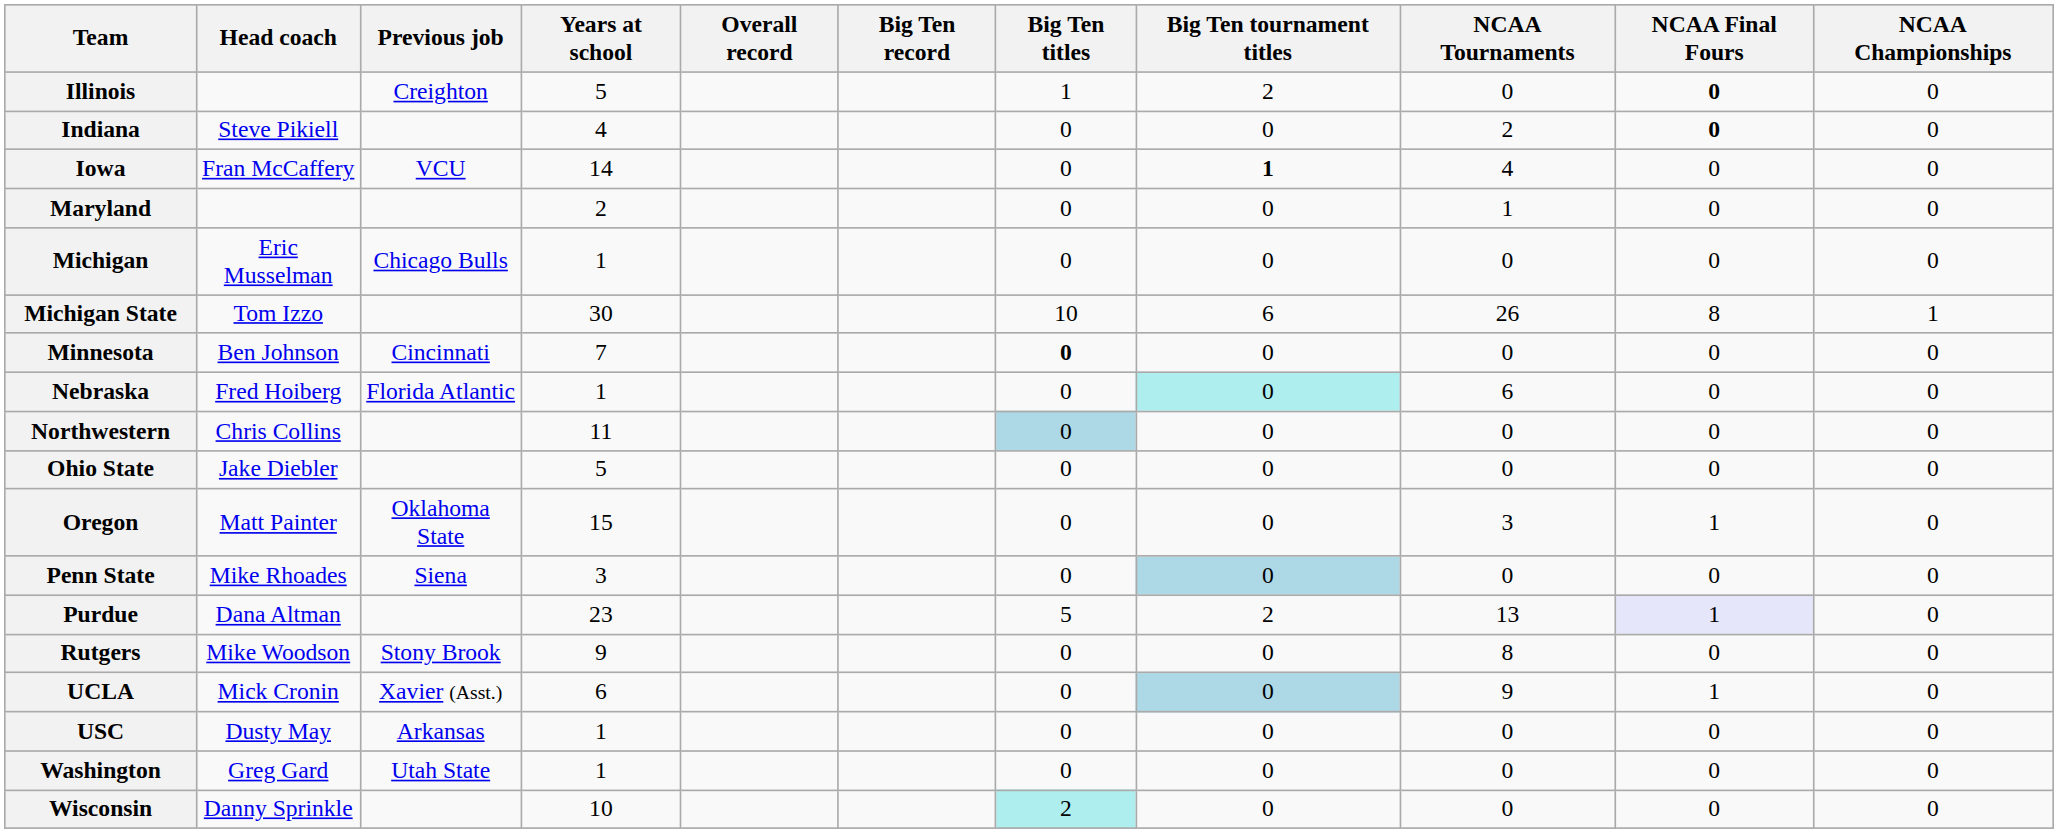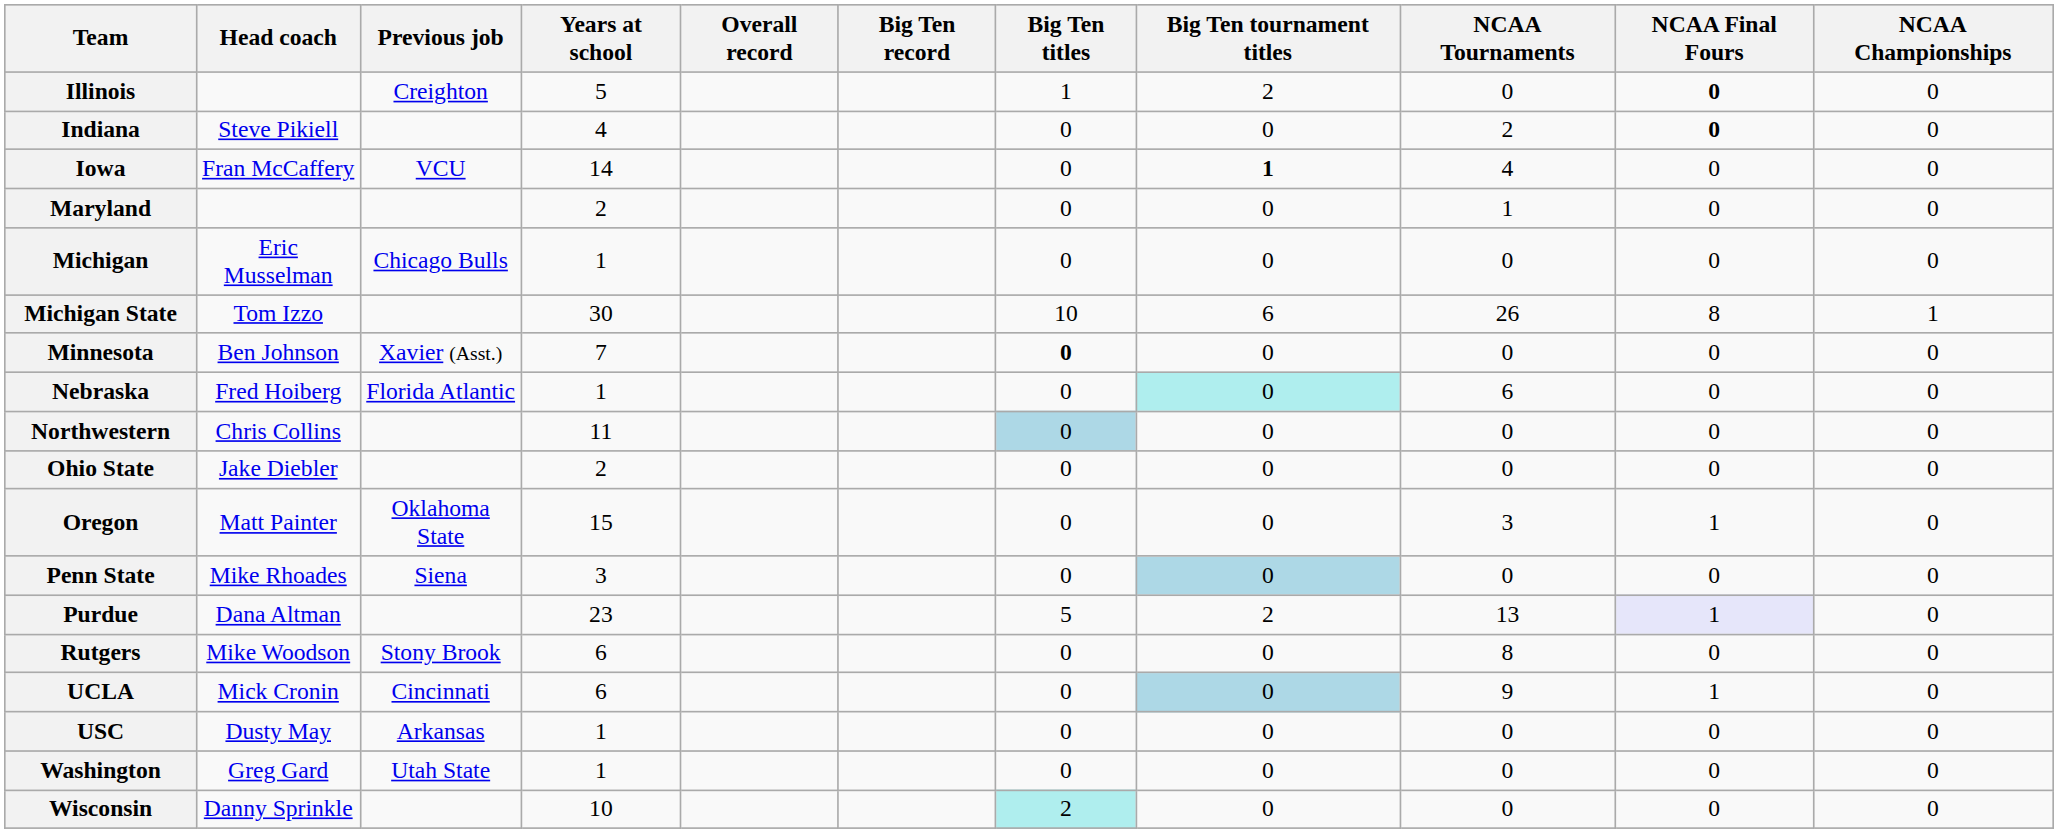(441, 352) Cincinnati -> (441, 352) Xavier (Asst.)
(601, 469) 5 -> (601, 469) 2
(601, 653) 9 -> (601, 653) 6
(441, 692) Xavier (Asst.) -> (441, 692) Cincinnati
